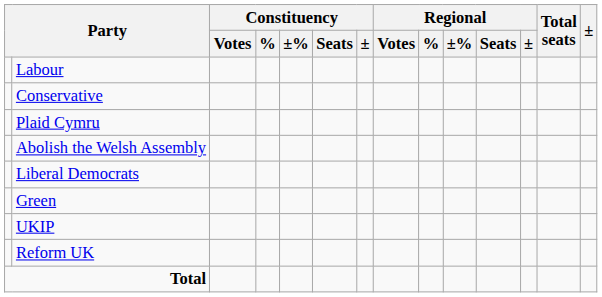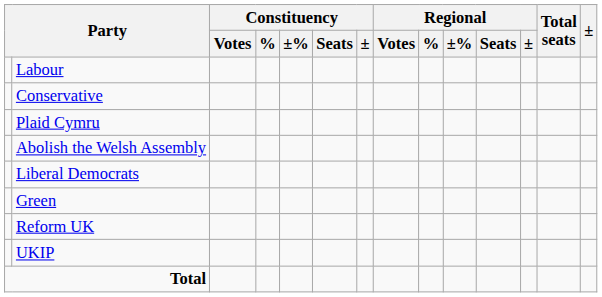rows swapped: (55, 252) <-> (35, 226)
